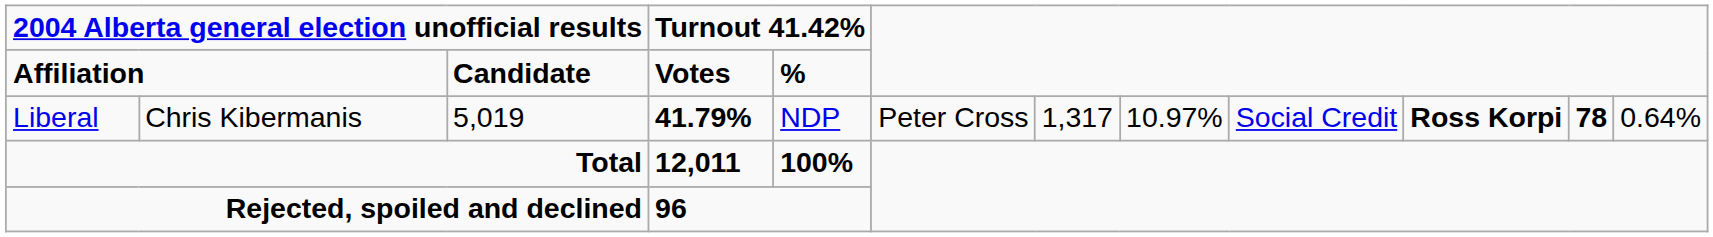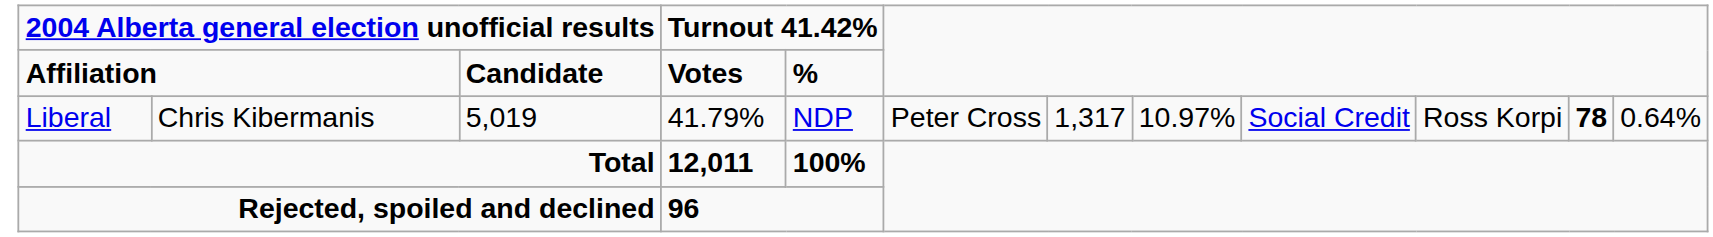(703, 117) bold -> (716, 117) normal
(1486, 117) bold -> (1493, 117) normal
